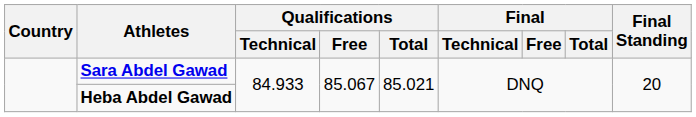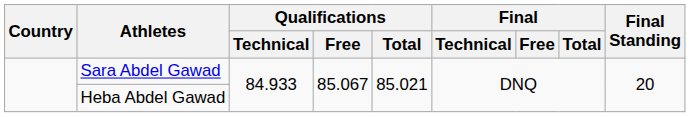(154, 71) bold -> (151, 71) normal
(156, 97) bold -> (153, 97) normal
